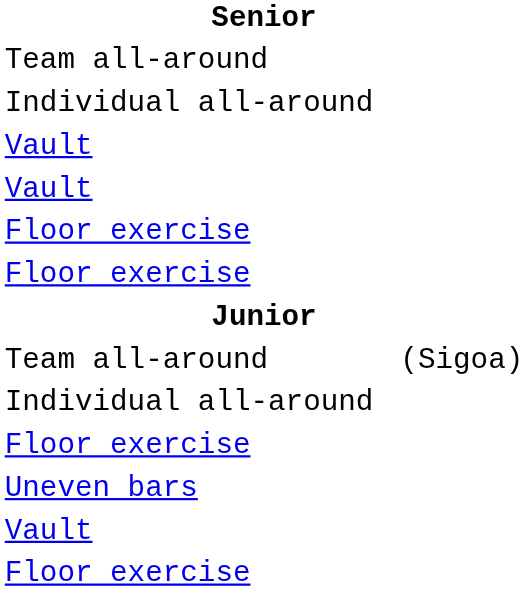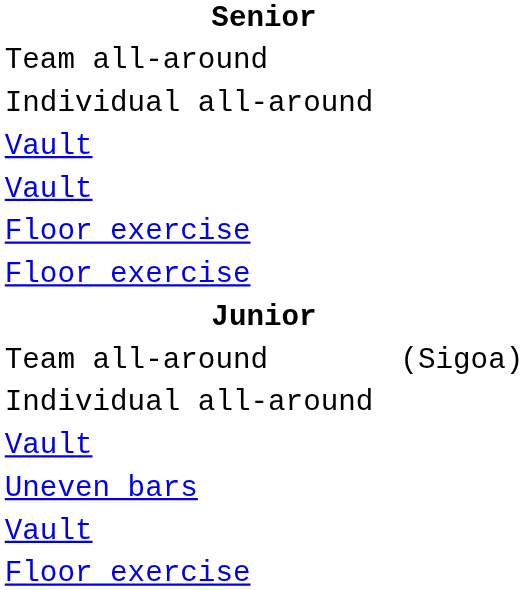(128, 445) Floor exercise -> (49, 445) Vault
